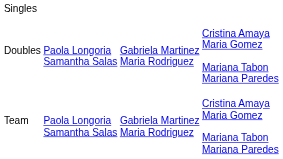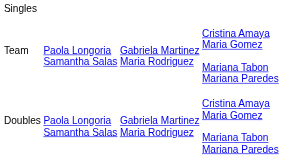rows swapped: (22, 50) <-> (16, 121)
